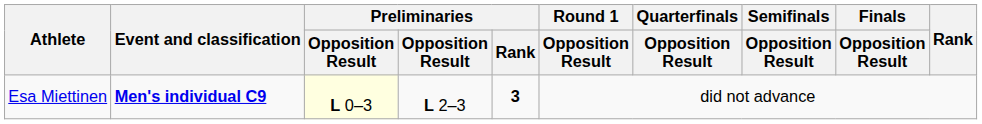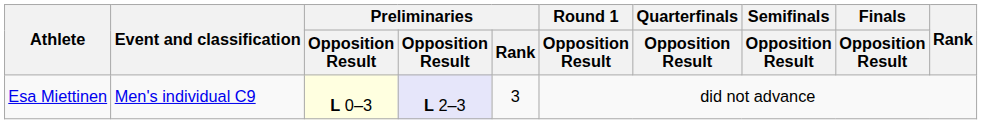(191, 96) bold -> (185, 96) normal
(445, 105) no background -> (445, 105) lavender background
(515, 96) bold -> (515, 96) normal
